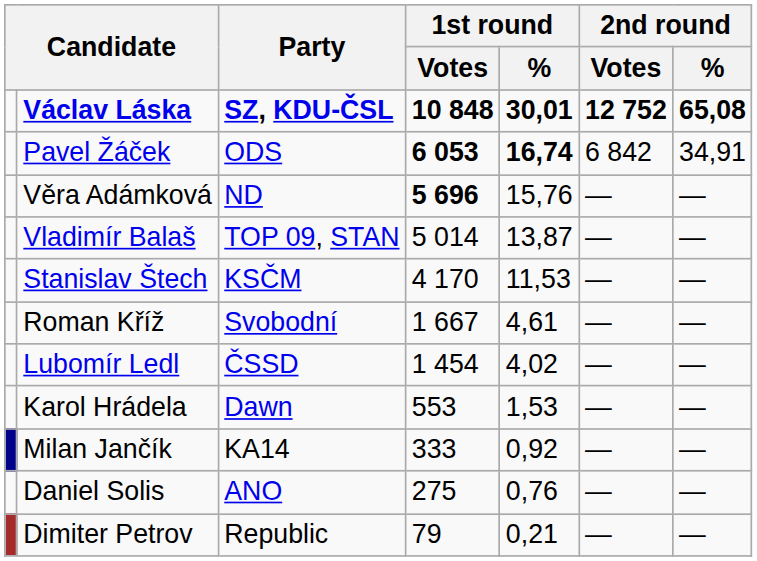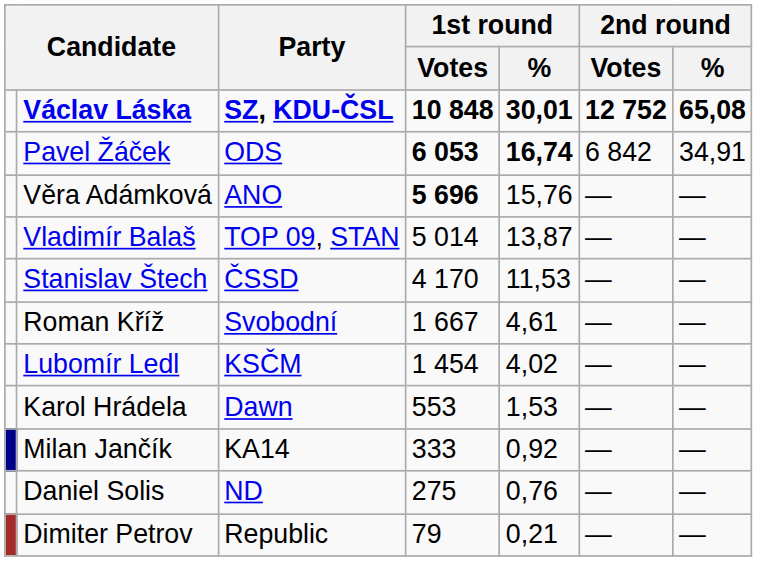(244, 195) ND -> (253, 195) ANO
(263, 279) KSČM -> (261, 279) ČSSD
(261, 364) ČSSD -> (263, 364) KSČM
(253, 491) ANO -> (244, 491) ND
